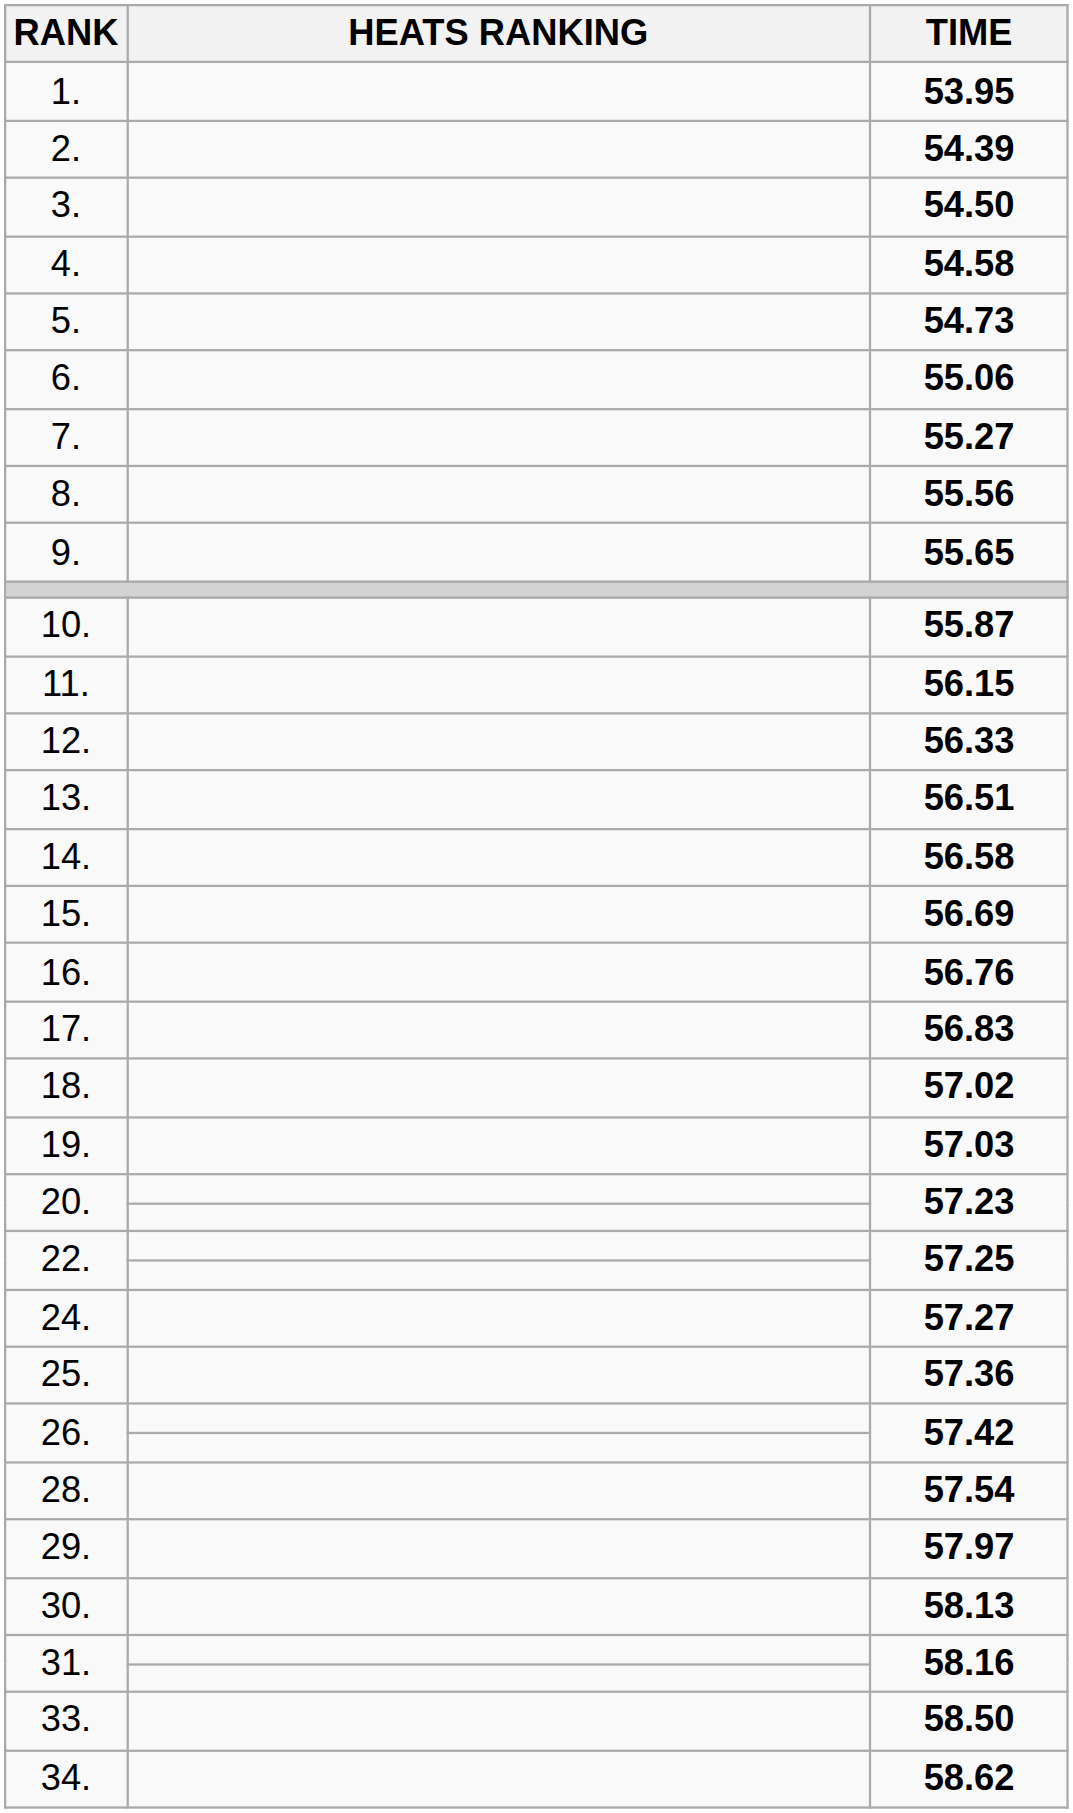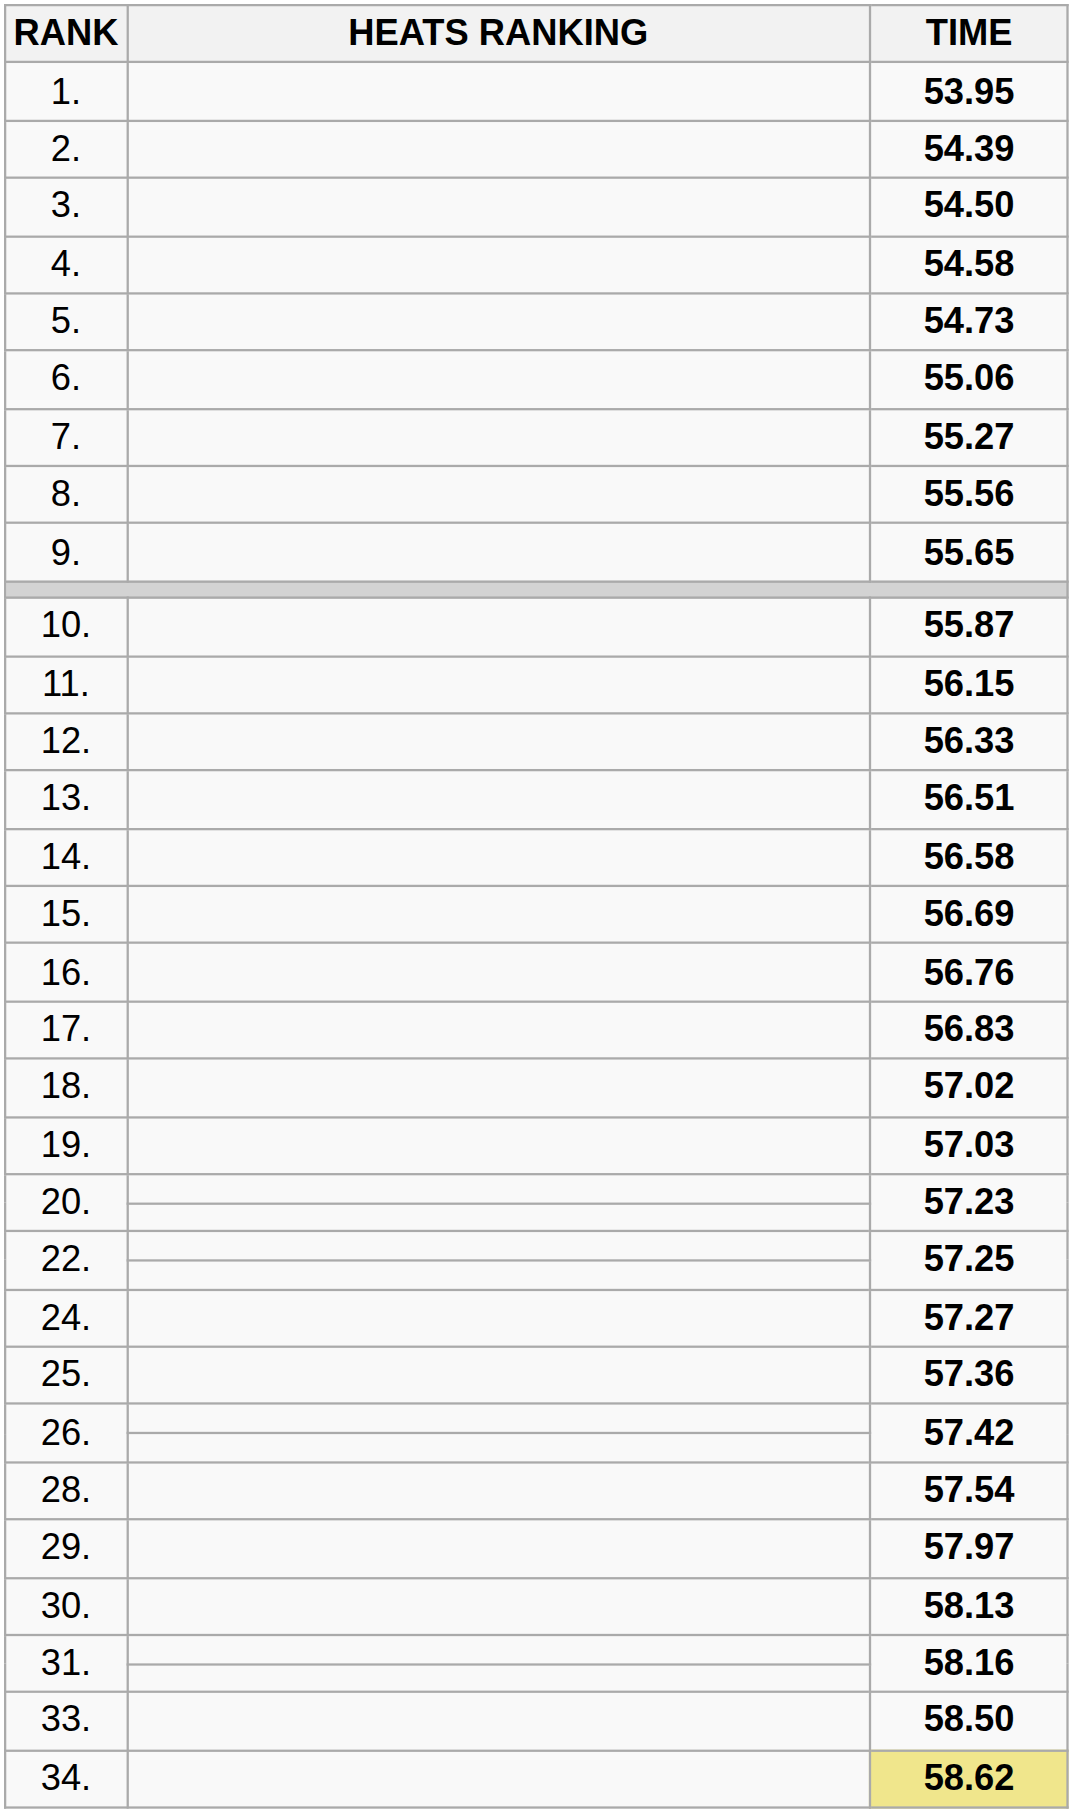(969, 1778) no background -> (969, 1778) khaki background
